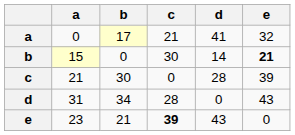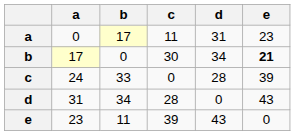(171, 36) 21 -> (171, 36) 11
(219, 36) 41 -> (219, 36) 31
(266, 36) 32 -> (266, 36) 23
(76, 57) 15 -> (76, 57) 17
(219, 57) 14 -> (219, 57) 34
(76, 78) 21 -> (76, 78) 24
(123, 78) 30 -> (123, 78) 33
(123, 120) 21 -> (123, 120) 11
(171, 120) bold -> (171, 120) normal
